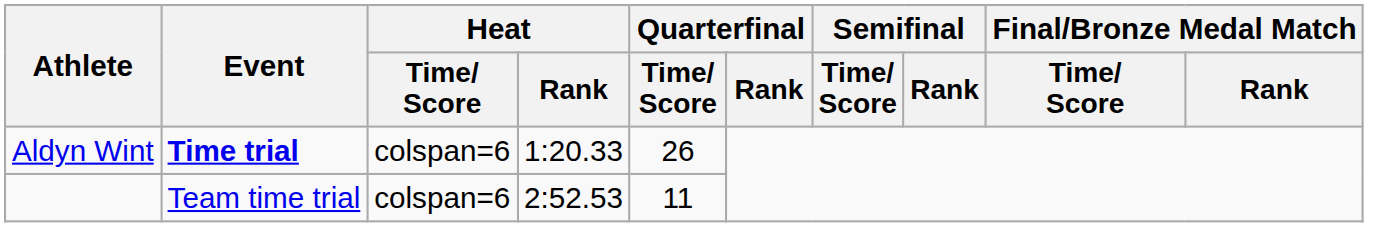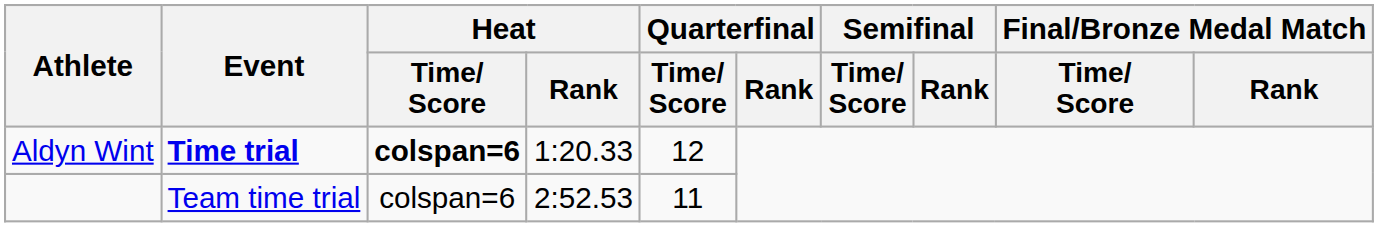(442, 151) normal -> (447, 151) bold
(678, 151) 26 -> (688, 151) 12
